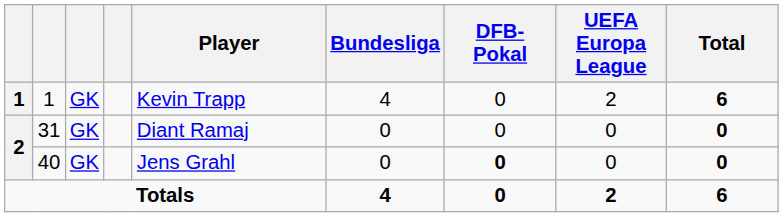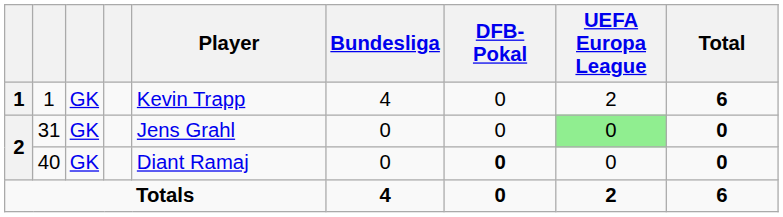(193, 130) Diant Ramaj -> (186, 130) Jens Grahl
(611, 130) no background -> (611, 130) lightgreen background
(186, 163) Jens Grahl -> (193, 163) Diant Ramaj
